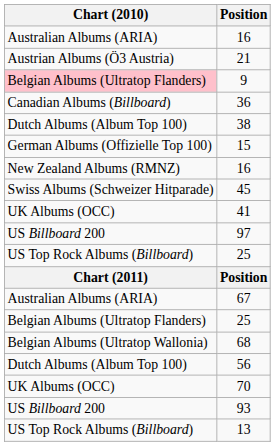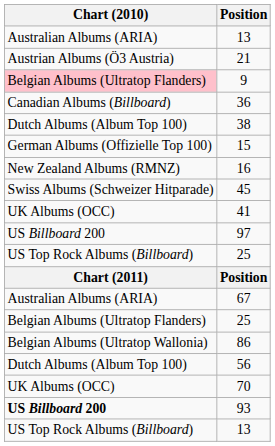(244, 37) 16 -> (244, 37) 13
(244, 342) 68 -> (244, 342) 86
(56, 408) normal -> (57, 408) bold
